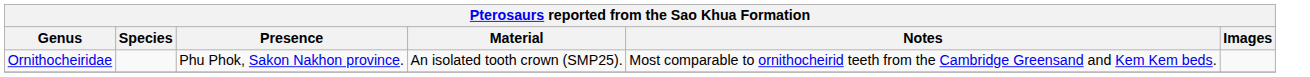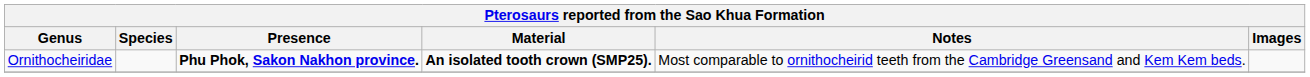(292, 60) normal -> (299, 60) bold
(517, 60) normal -> (539, 60) bold
